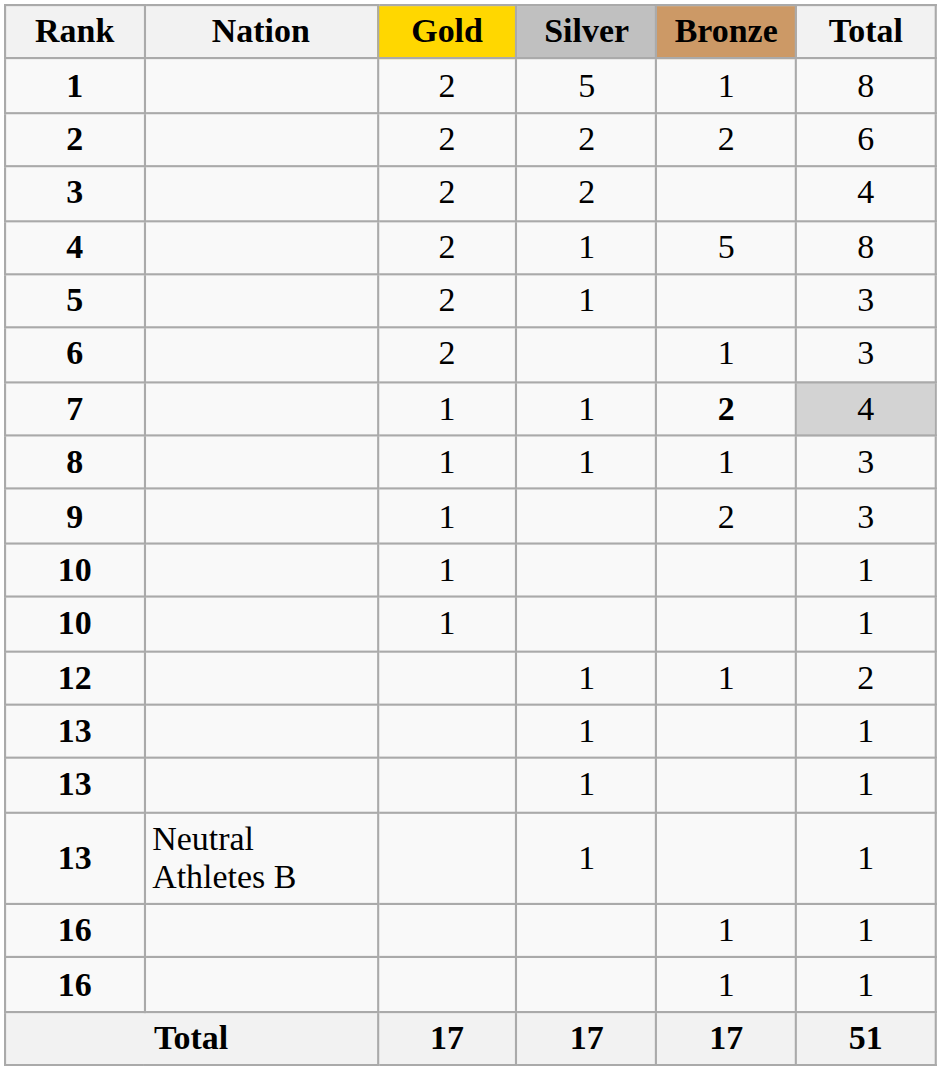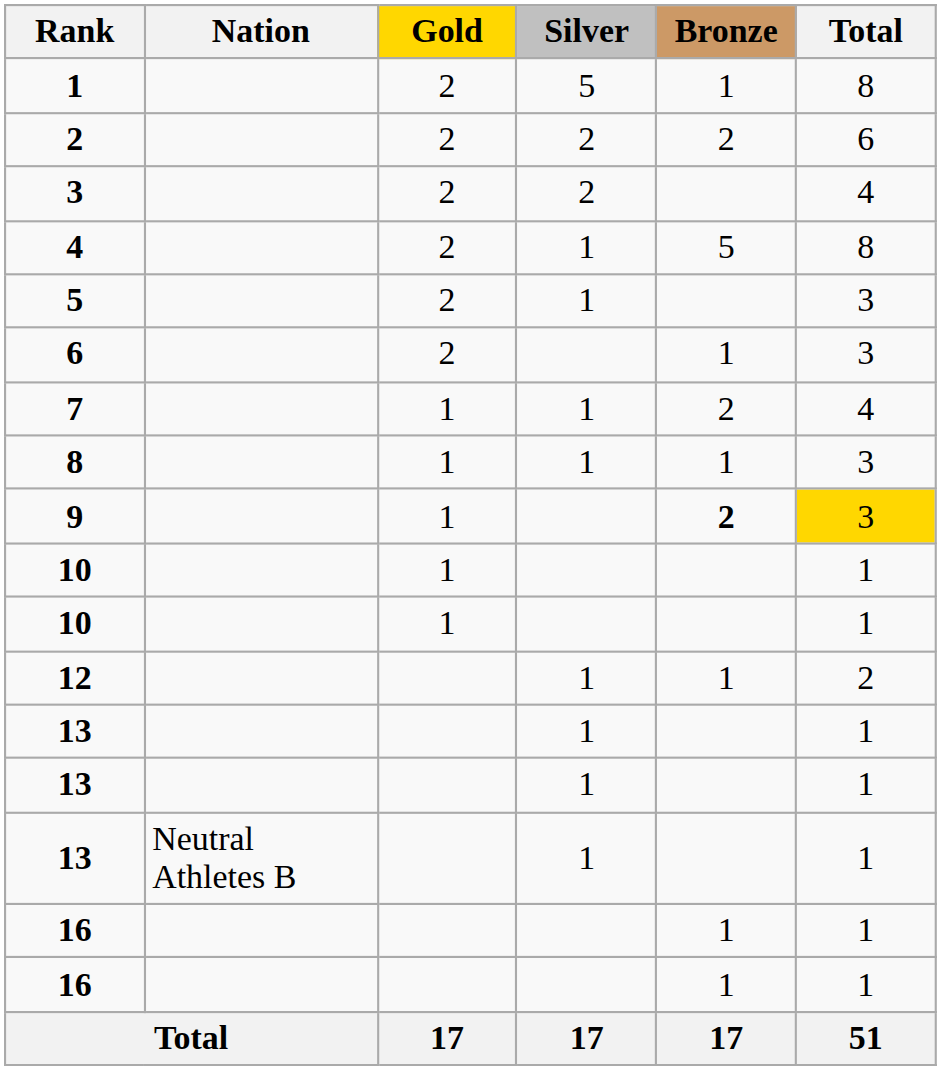(726, 407) bold -> (726, 407) normal
(866, 407) lightgrey background -> (866, 407) no background
(726, 515) normal -> (726, 515) bold
(866, 515) no background -> (866, 515) gold background
